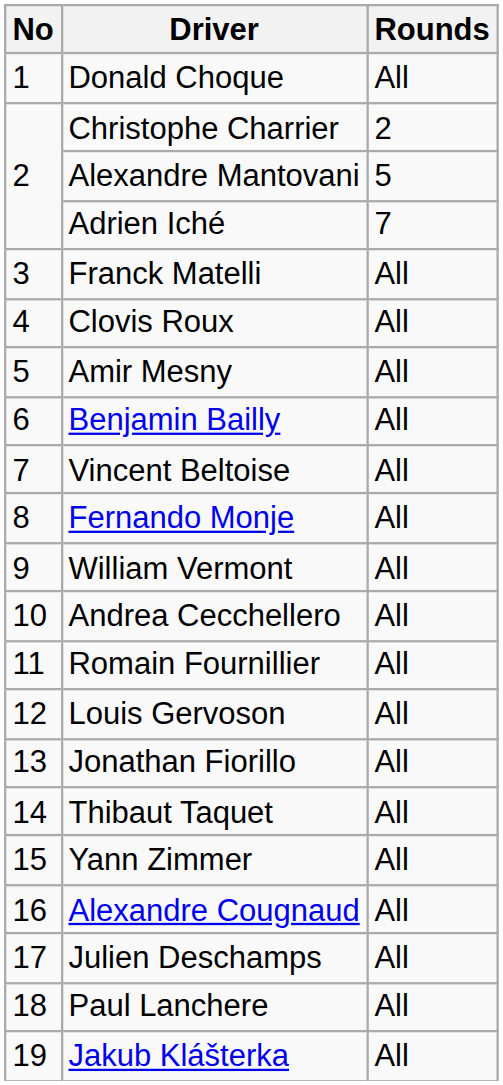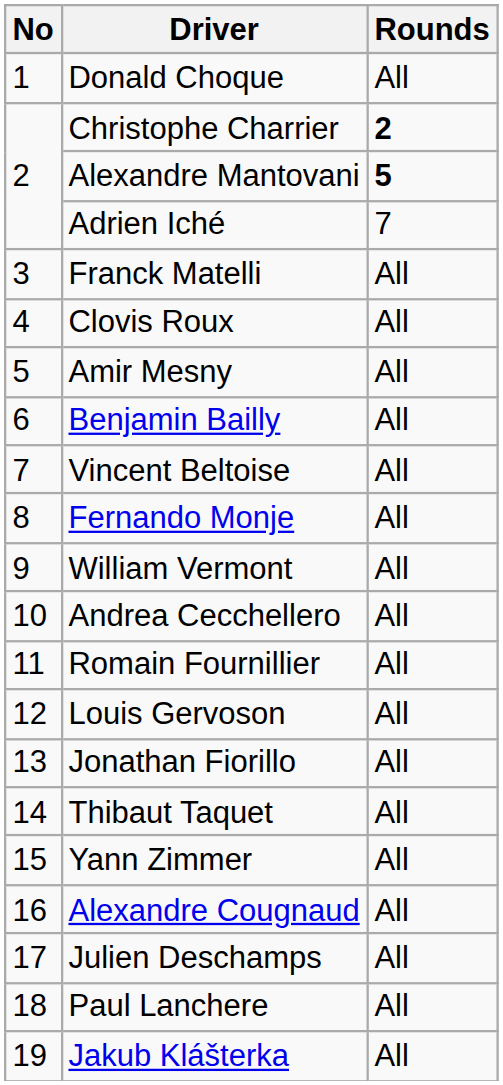(383, 127) normal -> (383, 127) bold
(383, 176) normal -> (383, 176) bold
